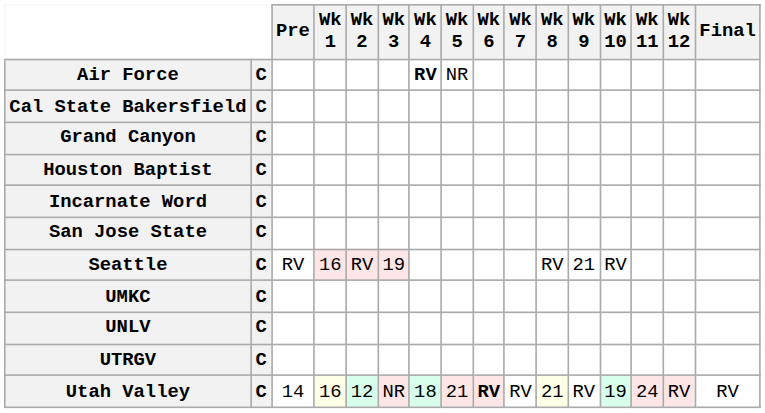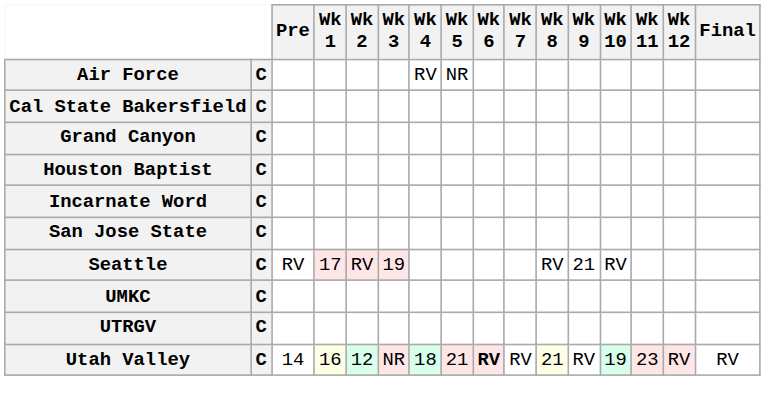(425, 75) bold -> (425, 75) normal
(330, 264) 16 -> (330, 264) 17
- row: (128, 328)
(647, 391) 24 -> (647, 359) 23
